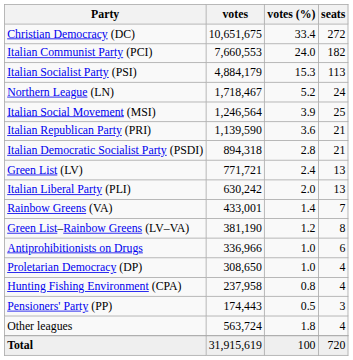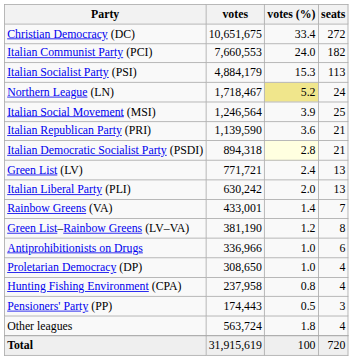(308, 92) no background -> (308, 92) khaki background
(308, 150) no background -> (308, 150) lightyellow background
